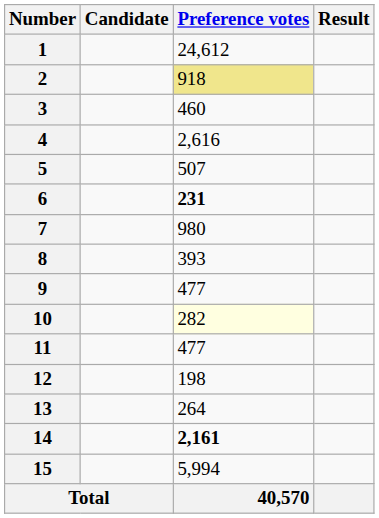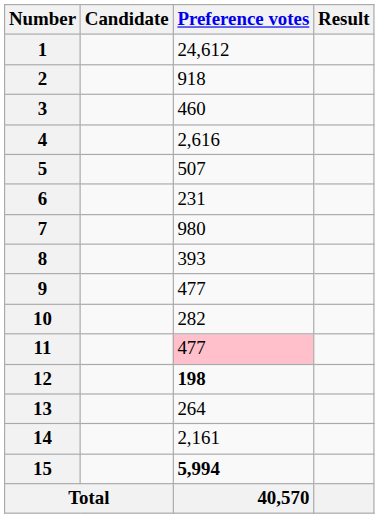(192, 79) khaki background -> (192, 79) no background
(192, 199) bold -> (192, 199) normal
(192, 318) lightyellow background -> (192, 318) no background
(192, 348) no background -> (192, 348) pink background
(192, 378) normal -> (192, 378) bold
(199, 438) bold -> (199, 438) normal
(199, 468) normal -> (199, 468) bold
